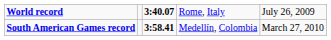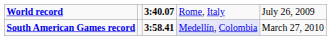(218, 27) no background -> (218, 27) lavender background
